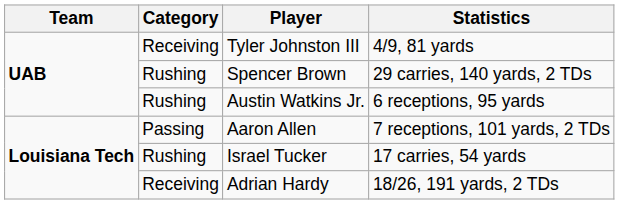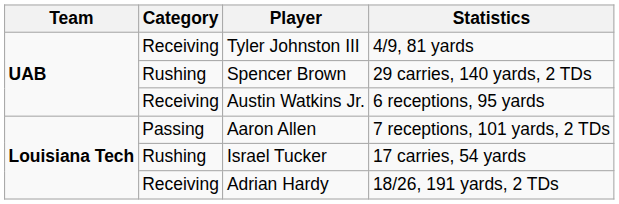(174, 101) Rushing -> (181, 101) Receiving
